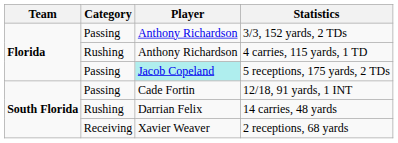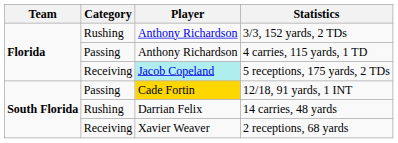(102, 33) Passing -> (104, 33) Rushing
(104, 52) Rushing -> (102, 52) Passing
(102, 71) Passing -> (108, 71) Receiving
(166, 90) no background -> (166, 90) gold background
